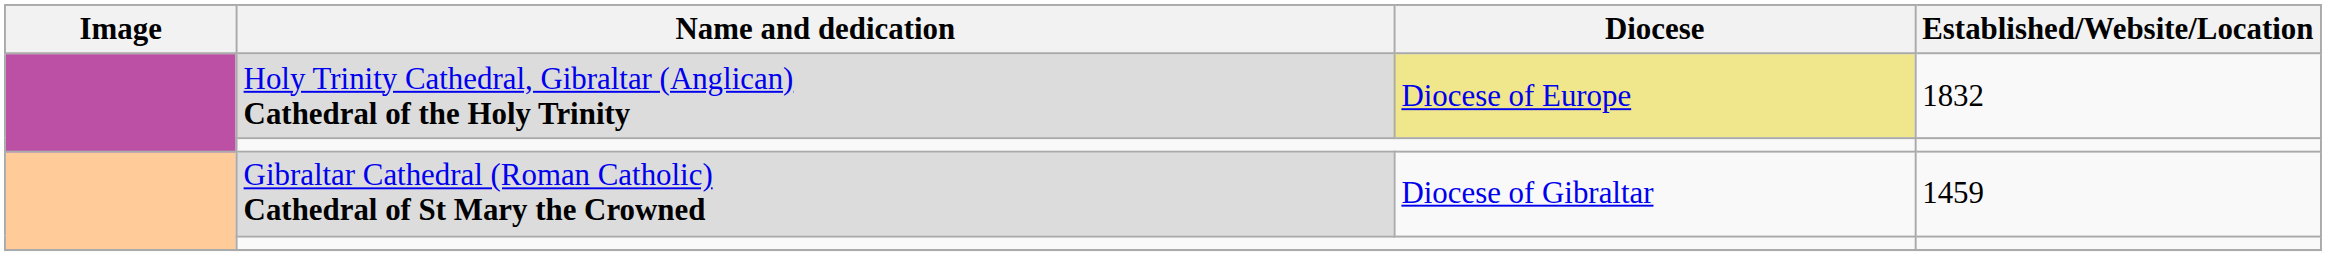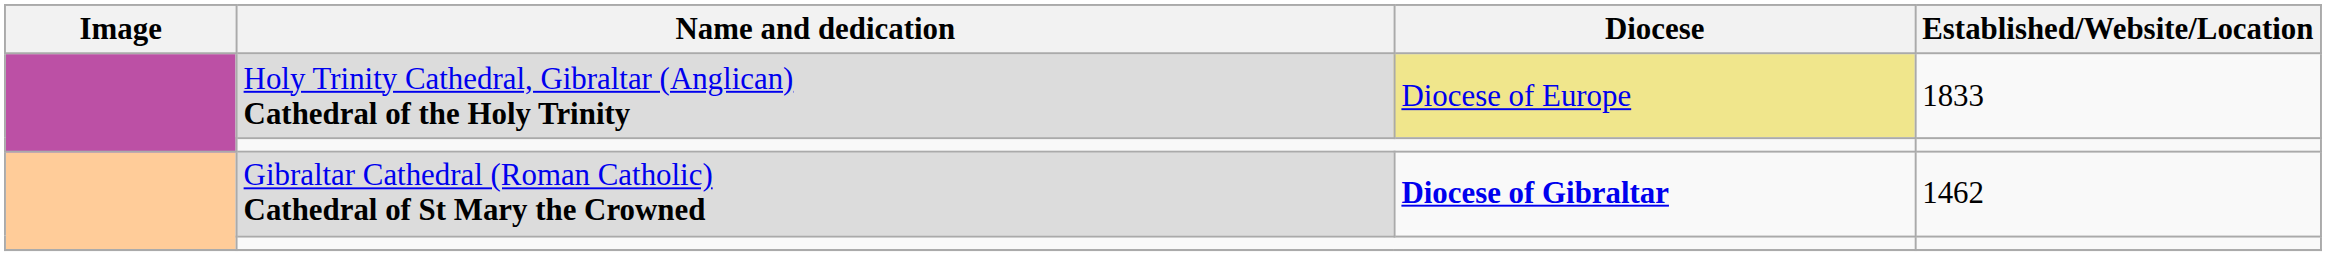(1953, 95) 1832 -> (1953, 95) 1833
(1527, 193) normal -> (1535, 193) bold
(1953, 193) 1459 -> (1953, 193) 1462
